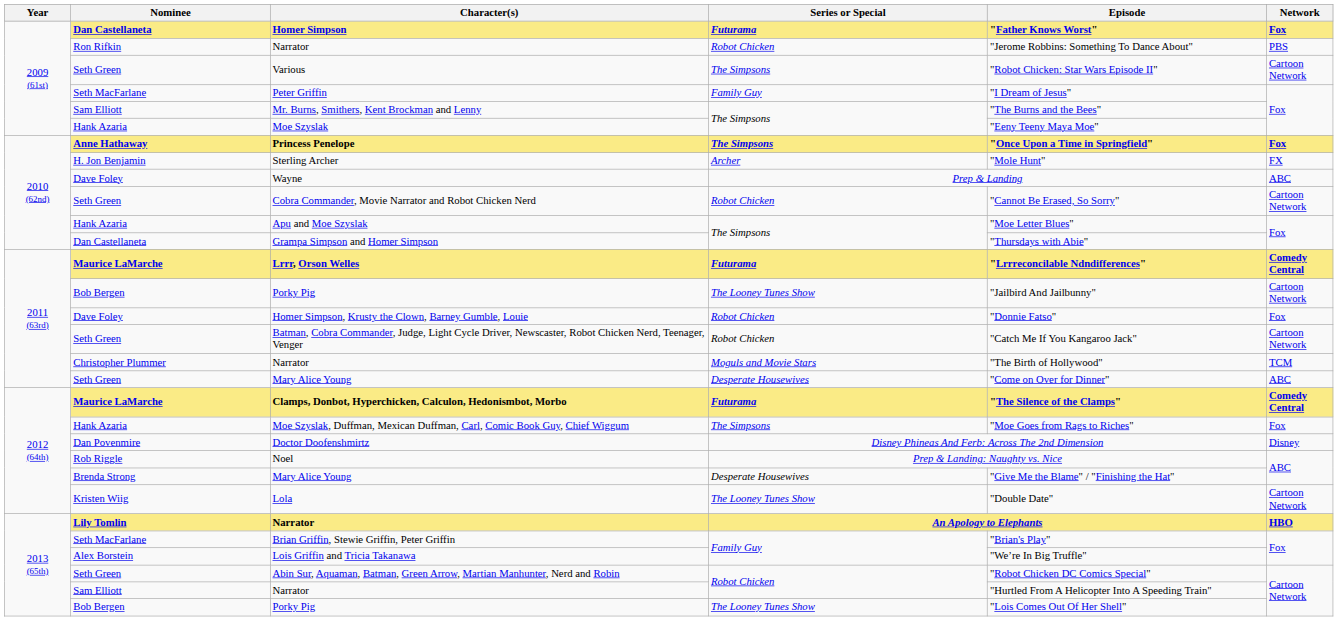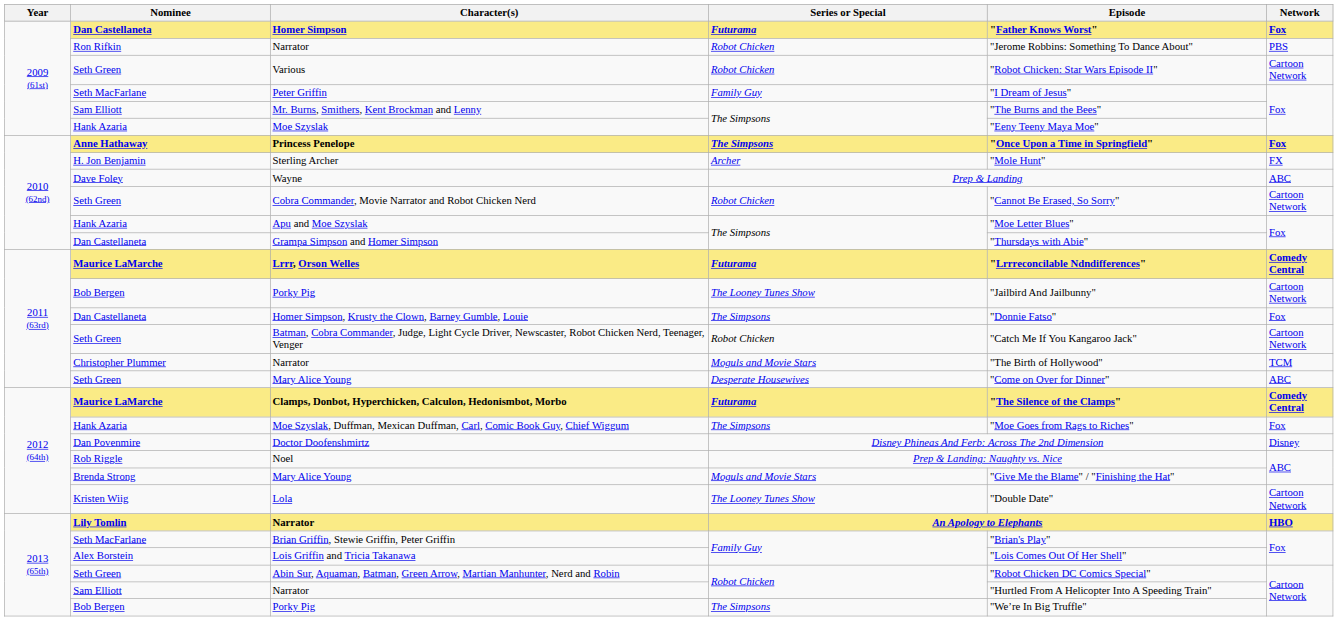(741, 70) The Simpsons -> (743, 70) Robot Chicken
(98, 316) Dave Foley -> (110, 316) Dan Castellaneta
(743, 316) Robot Chicken -> (741, 316) The Simpsons
(760, 476) Desperate Housewives -> (764, 476) Moguls and Movie Stars
(1038, 556) "We’re In Big Truffle" -> (1058, 556) "Lois Comes Out Of Her Shell"
(763, 607) The Looney Tunes Show -> (741, 607) The Simpsons
(1058, 607) "Lois Comes Out Of Her Shell" -> (1038, 607) "We’re In Big Truffle"
